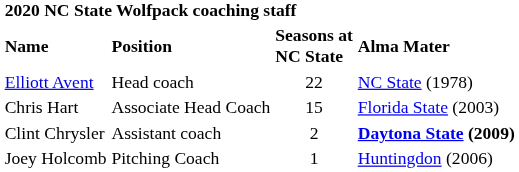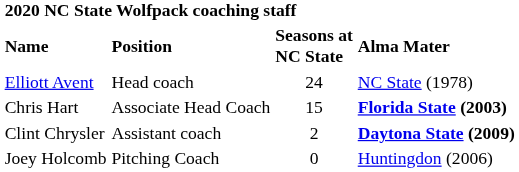(314, 81) 22 -> (314, 81) 24
(428, 107) normal -> (432, 107) bold
(314, 158) 1 -> (314, 158) 0
